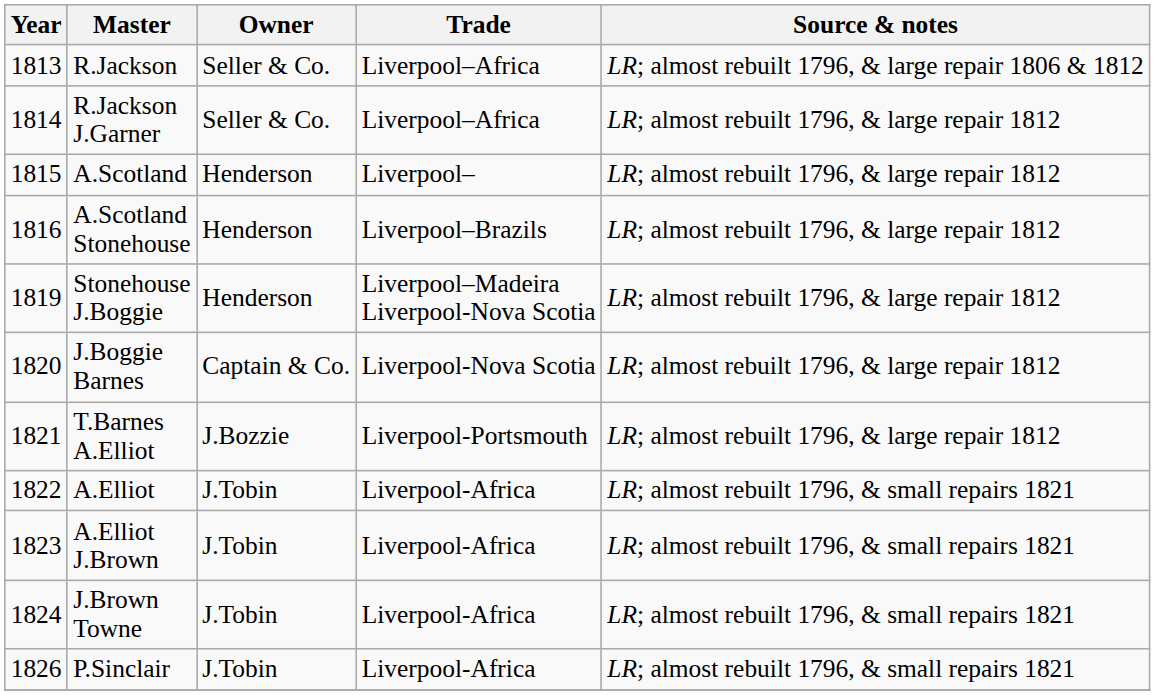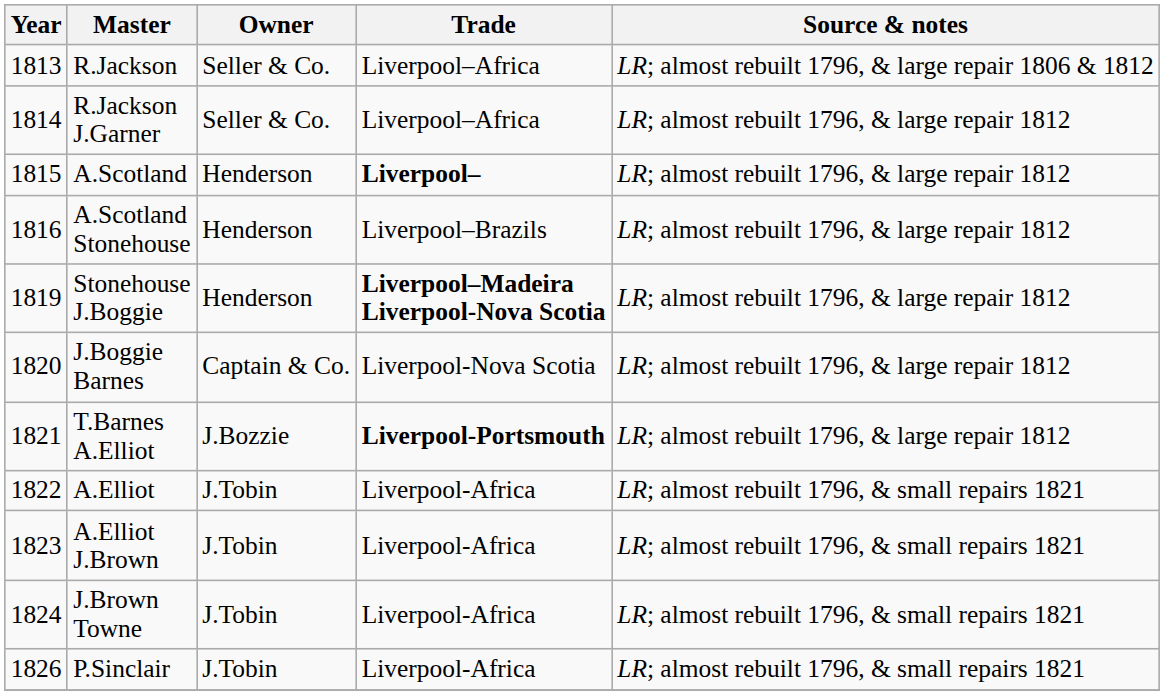(418, 174) normal -> (421, 174) bold
(479, 297) normal -> (484, 297) bold
(475, 435) normal -> (483, 435) bold
